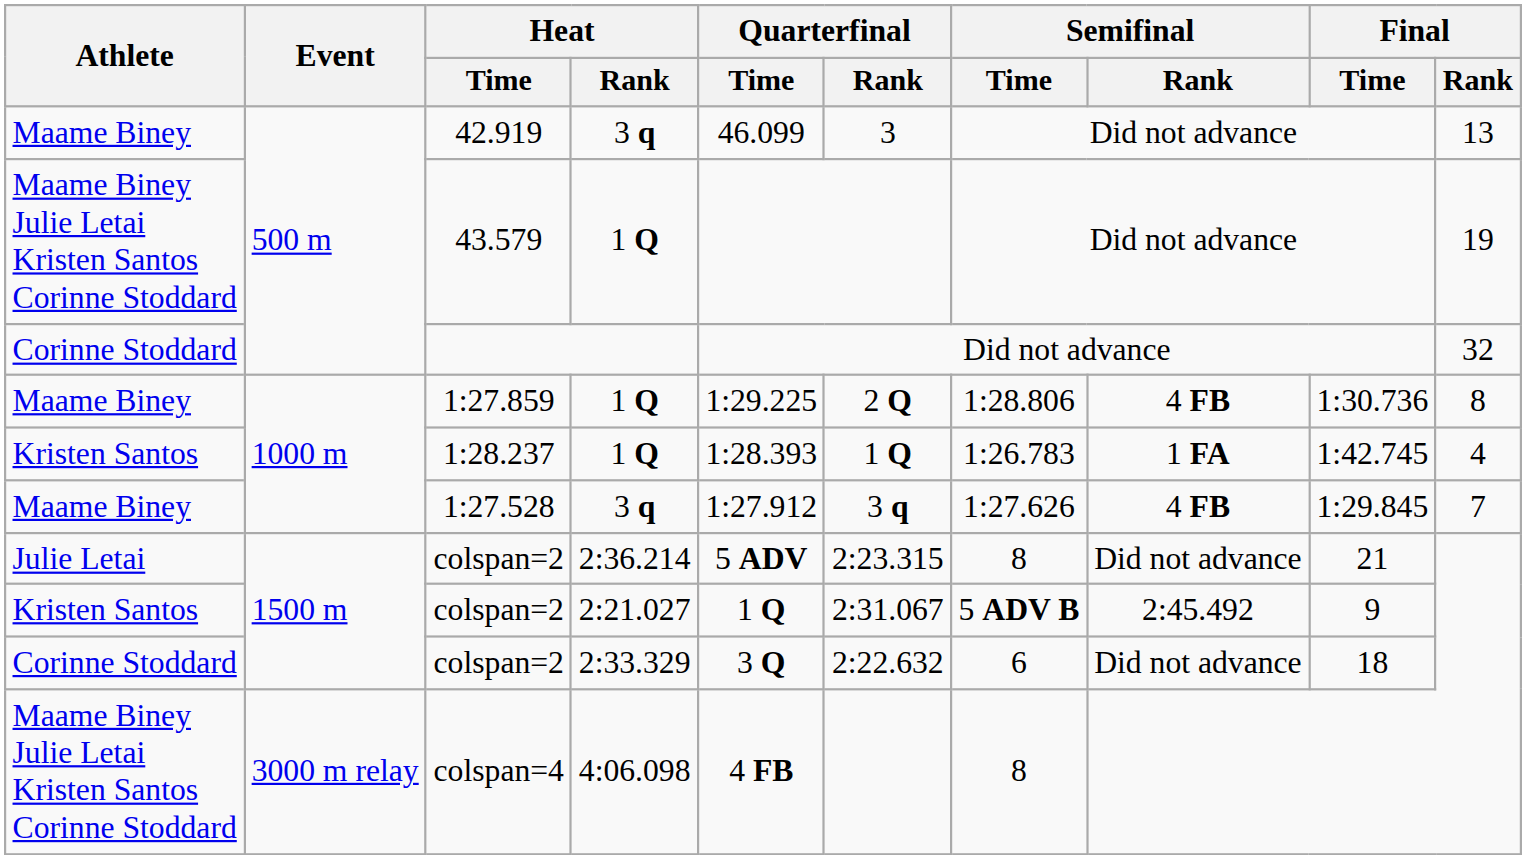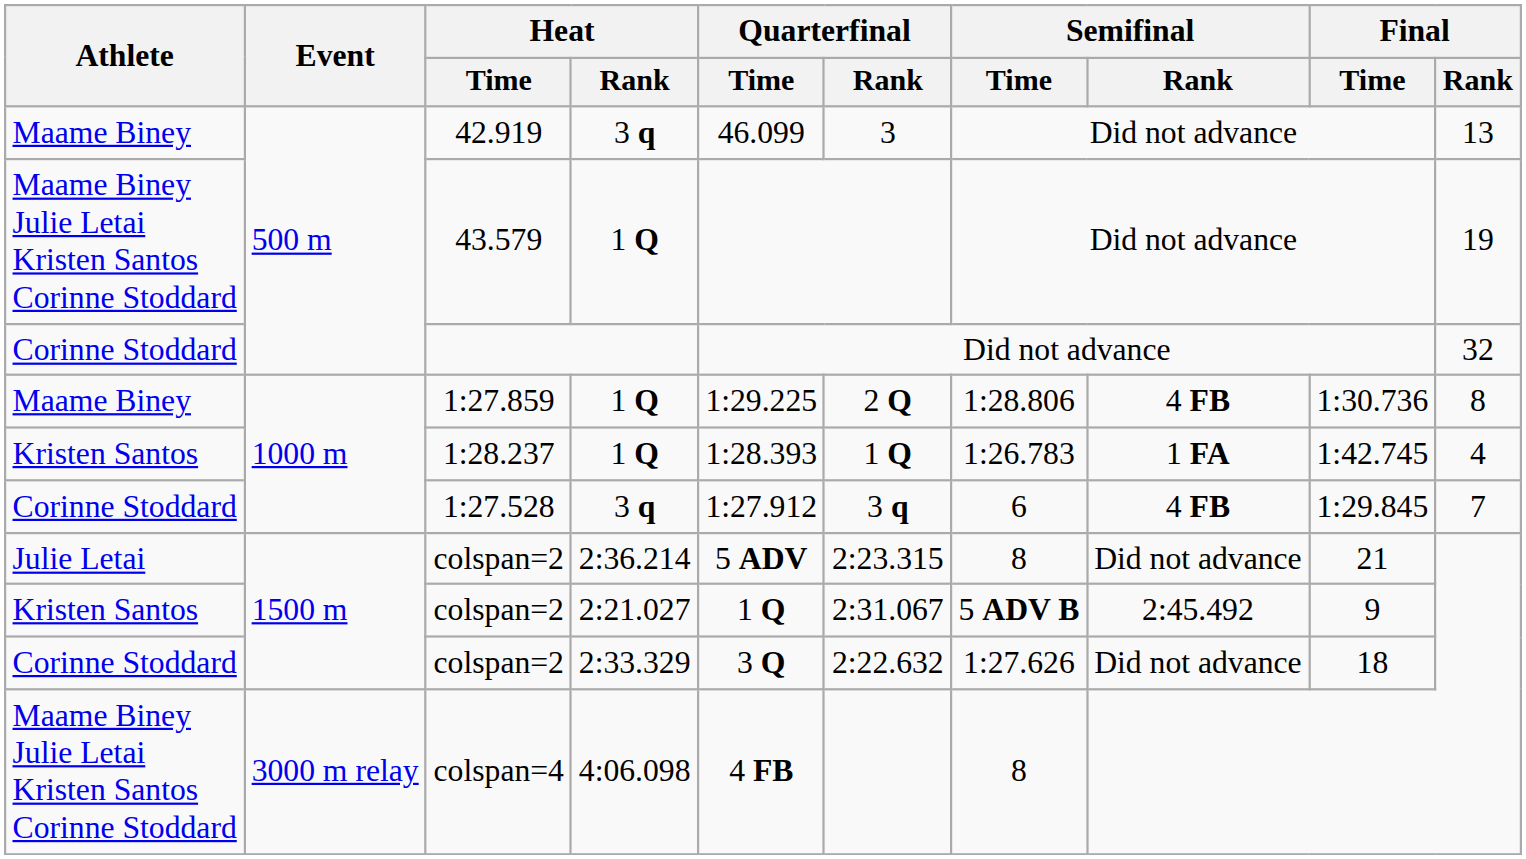(102, 506) Maame Biney -> (125, 506) Corinne Stoddard
(1019, 506) 1:27.626 -> (1019, 506) 6
(1019, 662) 6 -> (1019, 662) 1:27.626
